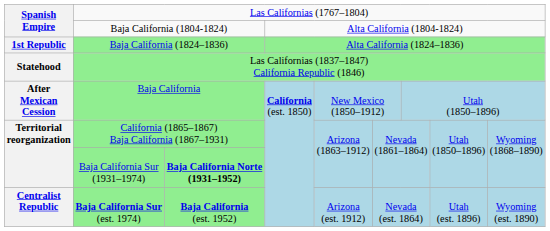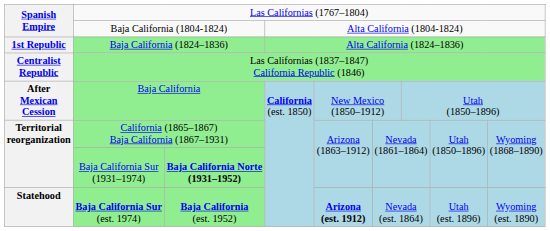(39, 67) Statehood -> (39, 67) Centralist Republic
(39, 201) Centralist Republic -> (39, 195) Statehood
(343, 212) normal -> (343, 212) bold
